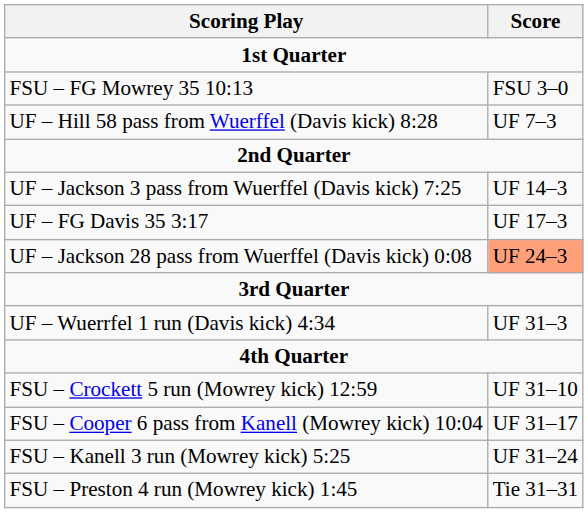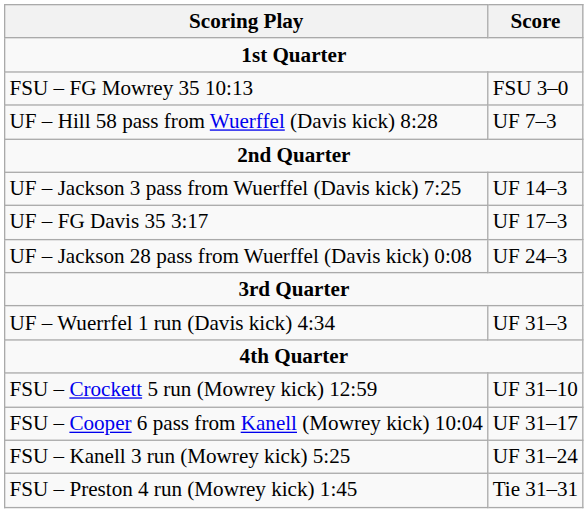(530, 255) lightsalmon background -> (530, 255) no background
